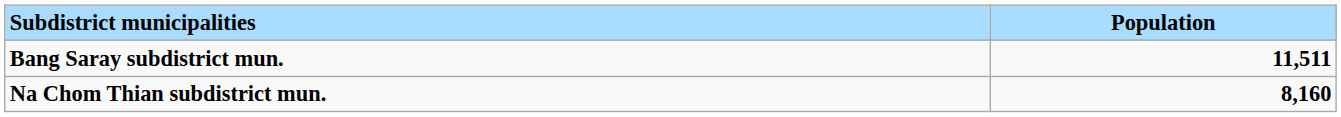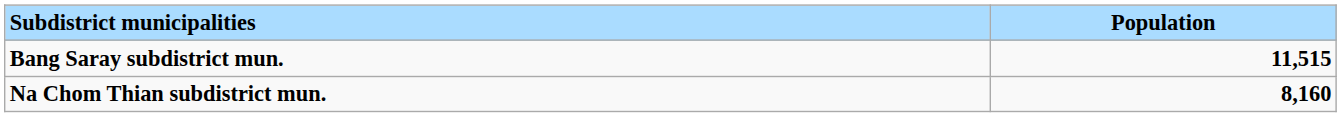(1302, 58) 11,511 -> (1301, 58) 11,515
